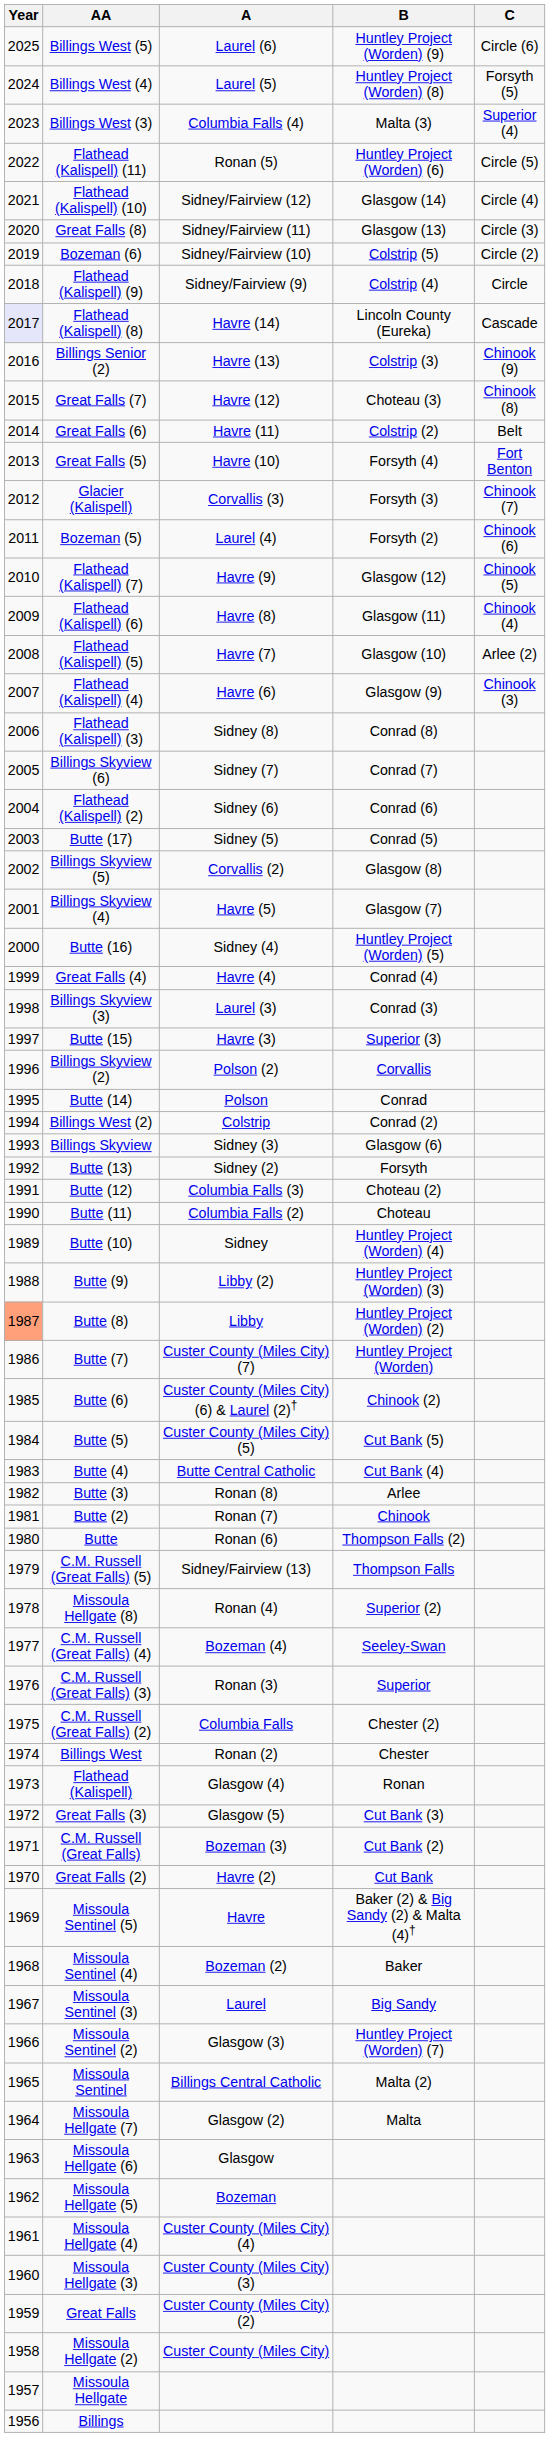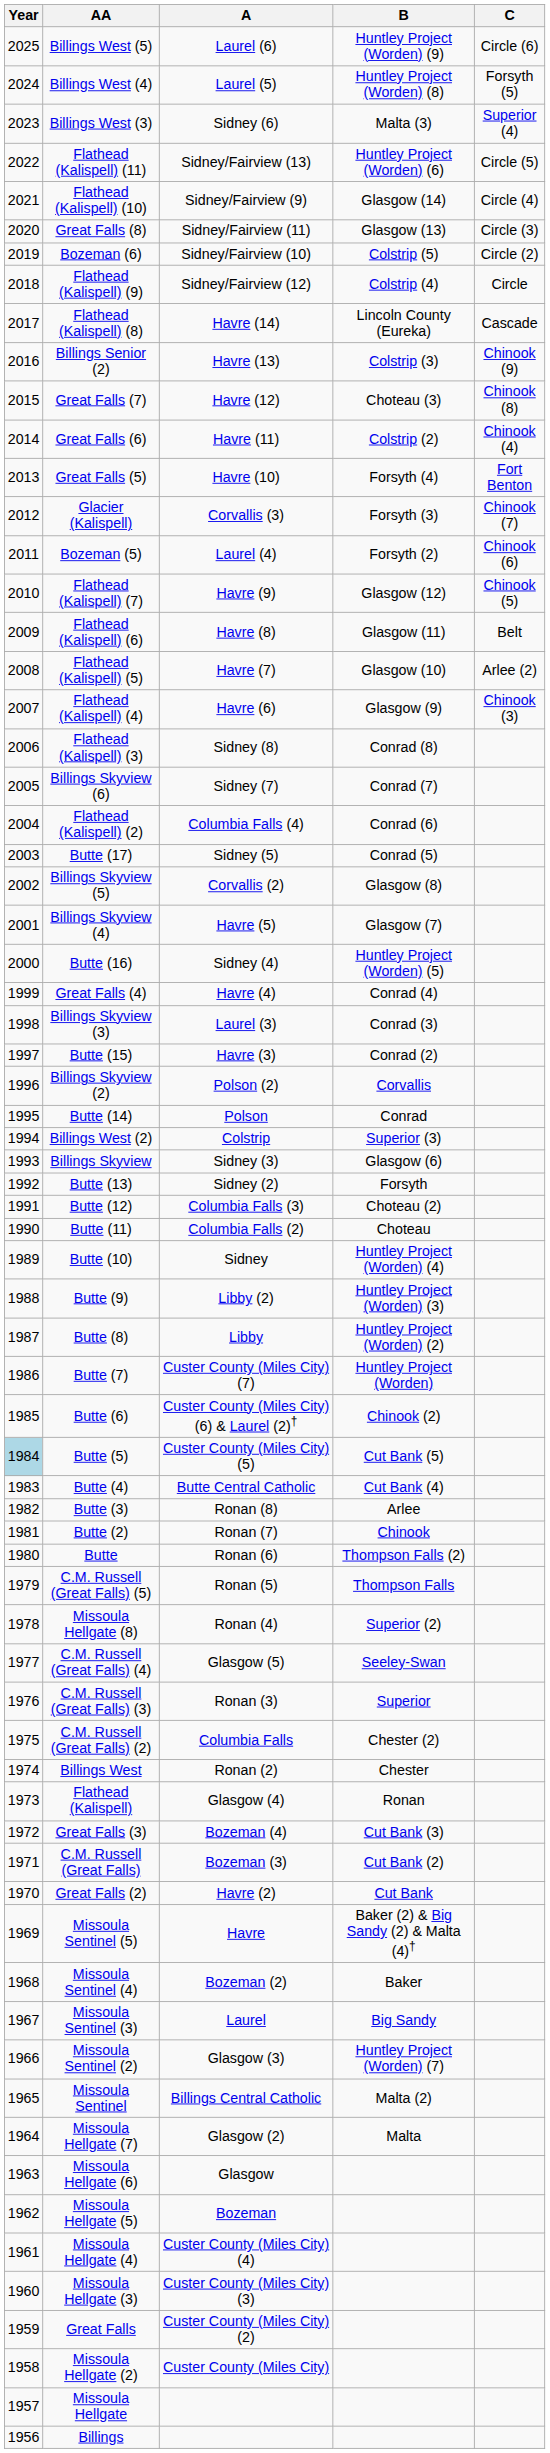(246, 123) Columbia Falls (4) -> (246, 123) Sidney (6)
(246, 162) Ronan (5) -> (246, 162) Sidney/Fairview (13)
(246, 200) Sidney/Fairview (12) -> (246, 200) Sidney/Fairview (9)
(246, 284) Sidney/Fairview (9) -> (246, 284) Sidney/Fairview (12)
(24, 323) lavender background -> (24, 323) no background
(510, 430) Belt -> (510, 438) Chinook (4)
(510, 615) Chinook (4) -> (510, 632) Belt
(246, 809) Sidney (6) -> (246, 825) Columbia Falls (4)
(404, 1039) Superior (3) -> (404, 1055) Conrad (2)
(404, 1122) Conrad (2) -> (404, 1138) Superior (3)
(24, 1321) lightsalmon background -> (24, 1337) no background
(24, 1440) no background -> (24, 1456) lightblue background
(246, 1569) Sidney/Fairview (13) -> (246, 1585) Ronan (5)
(246, 1646) Bozeman (4) -> (246, 1662) Glasgow (5)
(246, 1815) Glasgow (5) -> (246, 1831) Bozeman (4)
